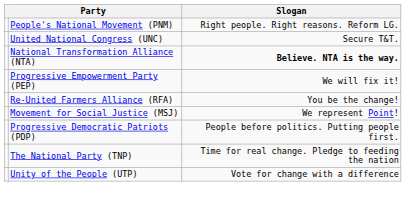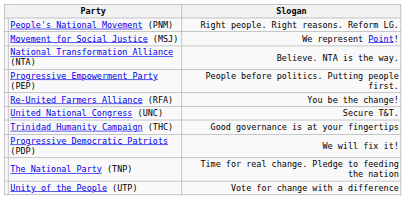rows swapped: (87, 39) <-> (94, 113)
(338, 57) bold -> (338, 57) normal
(361, 81) We will fix it! -> (302, 81) People before politics. Putting people first.
+ row: (92, 127)
(302, 132) People before politics. Putting people first. -> (361, 146) We will fix it!
